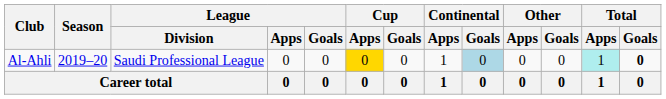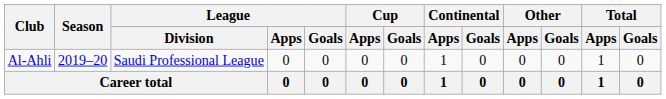(365, 60) gold background -> (365, 60) no background
(483, 60) lightblue background -> (483, 60) no background
(601, 60) paleturquoise background -> (601, 60) no background
(640, 60) bold -> (640, 60) normal
